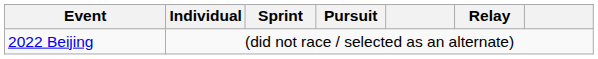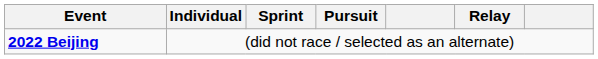(51, 41) normal -> (53, 41) bold
